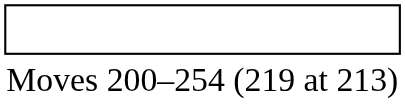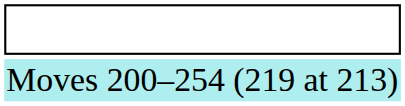(202, 79) no background -> (202, 79) paleturquoise background
